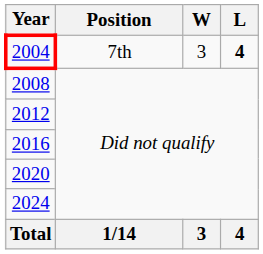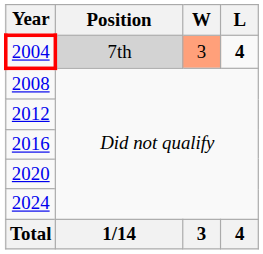(120, 51) no background -> (120, 51) lightgrey background
(202, 51) no background -> (202, 51) lightsalmon background
